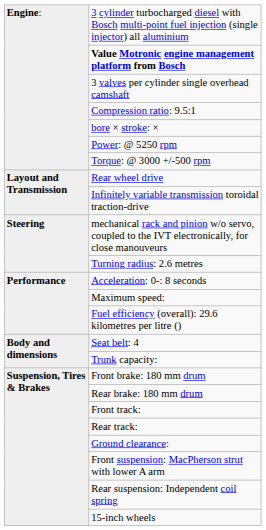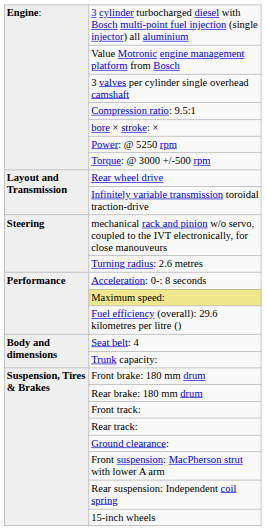(173, 59) bold -> (168, 59) normal
(128, 297) no background -> (128, 297) khaki background
